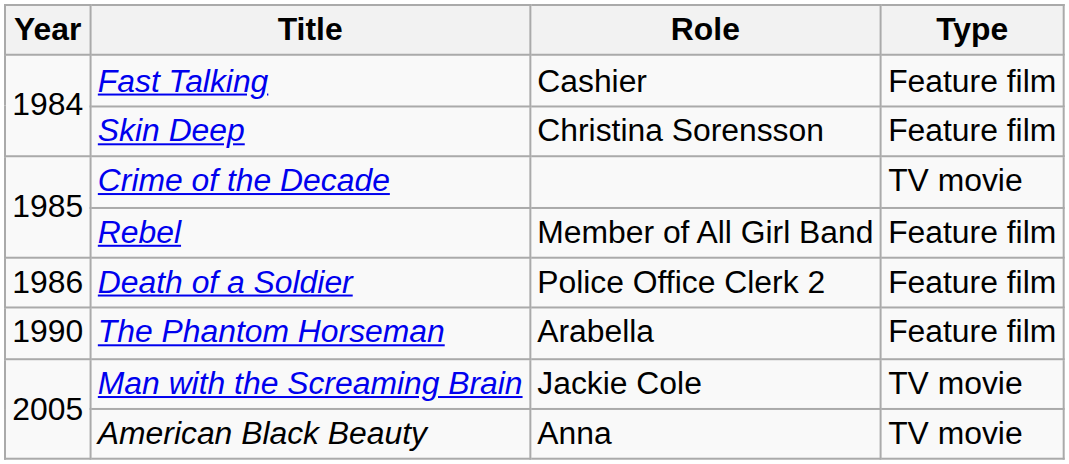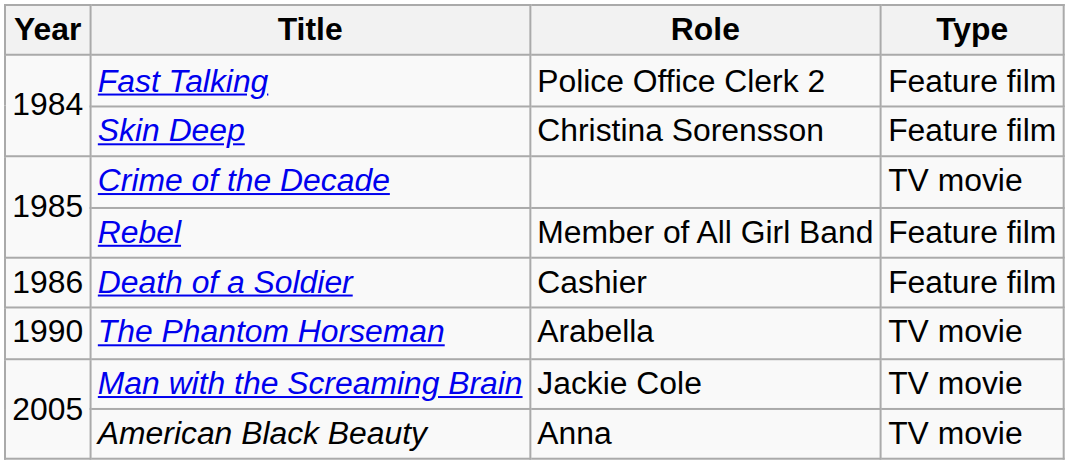(592, 80) Cashier -> (681, 80) Police Office Clerk 2
(681, 282) Police Office Clerk 2 -> (592, 282) Cashier
(972, 332) Feature film -> (955, 332) TV movie
